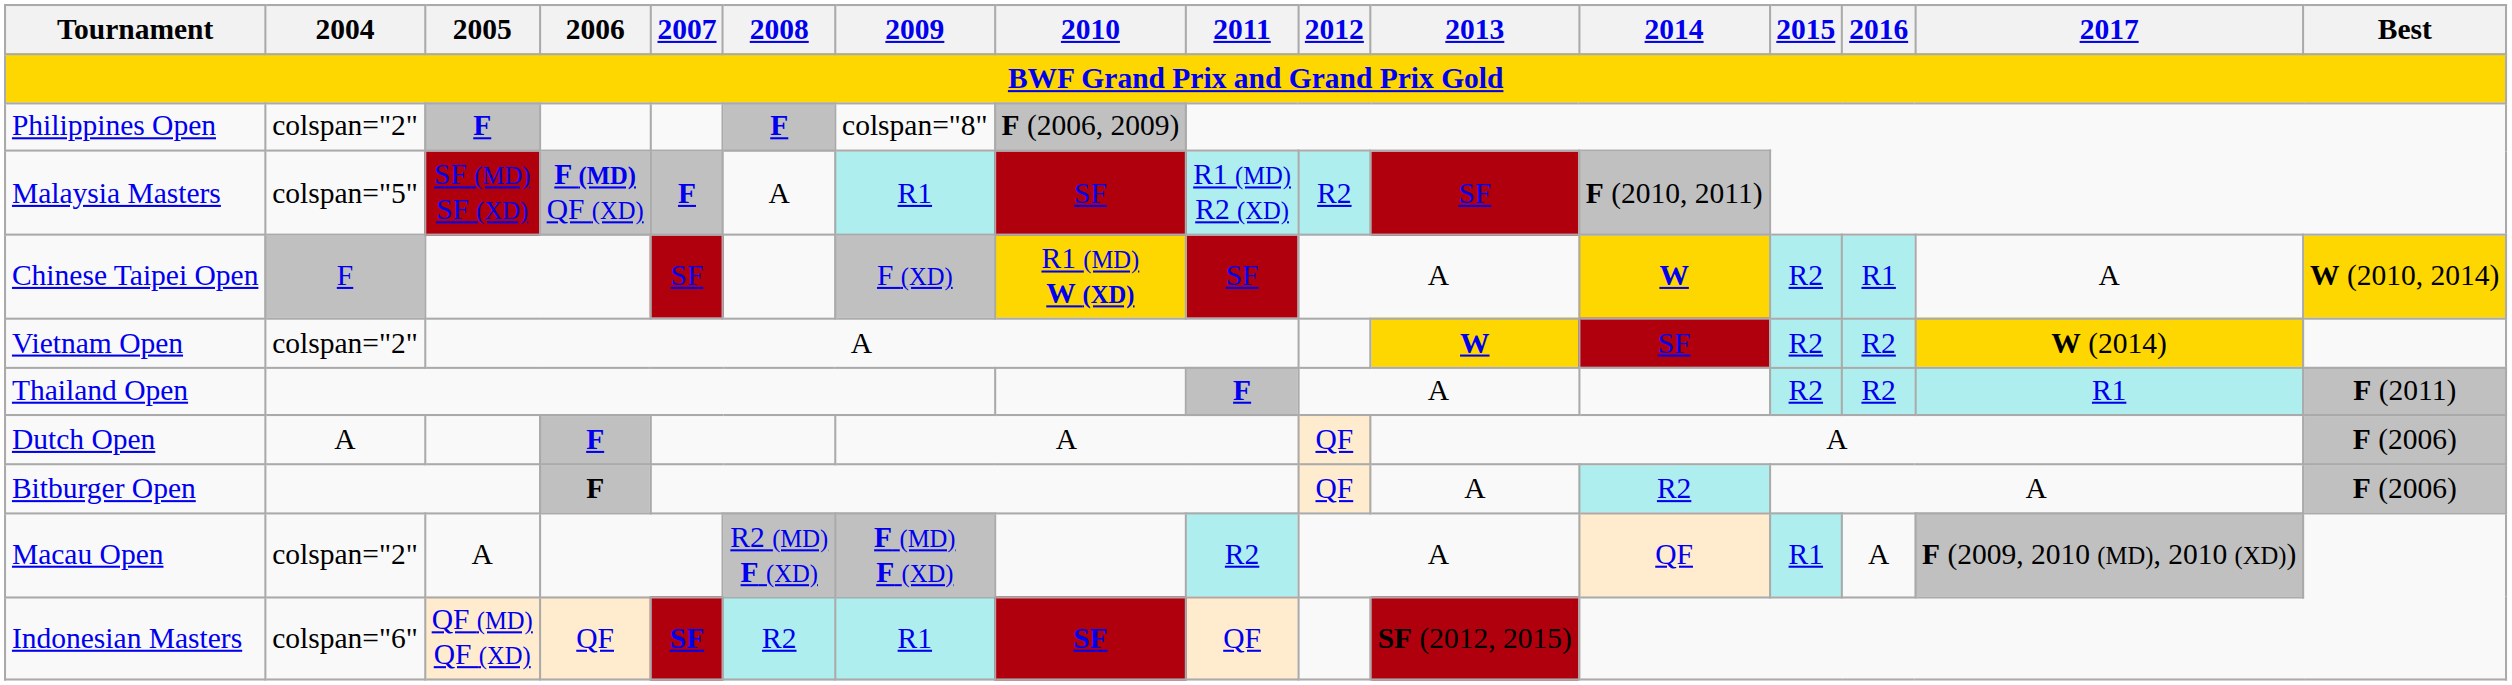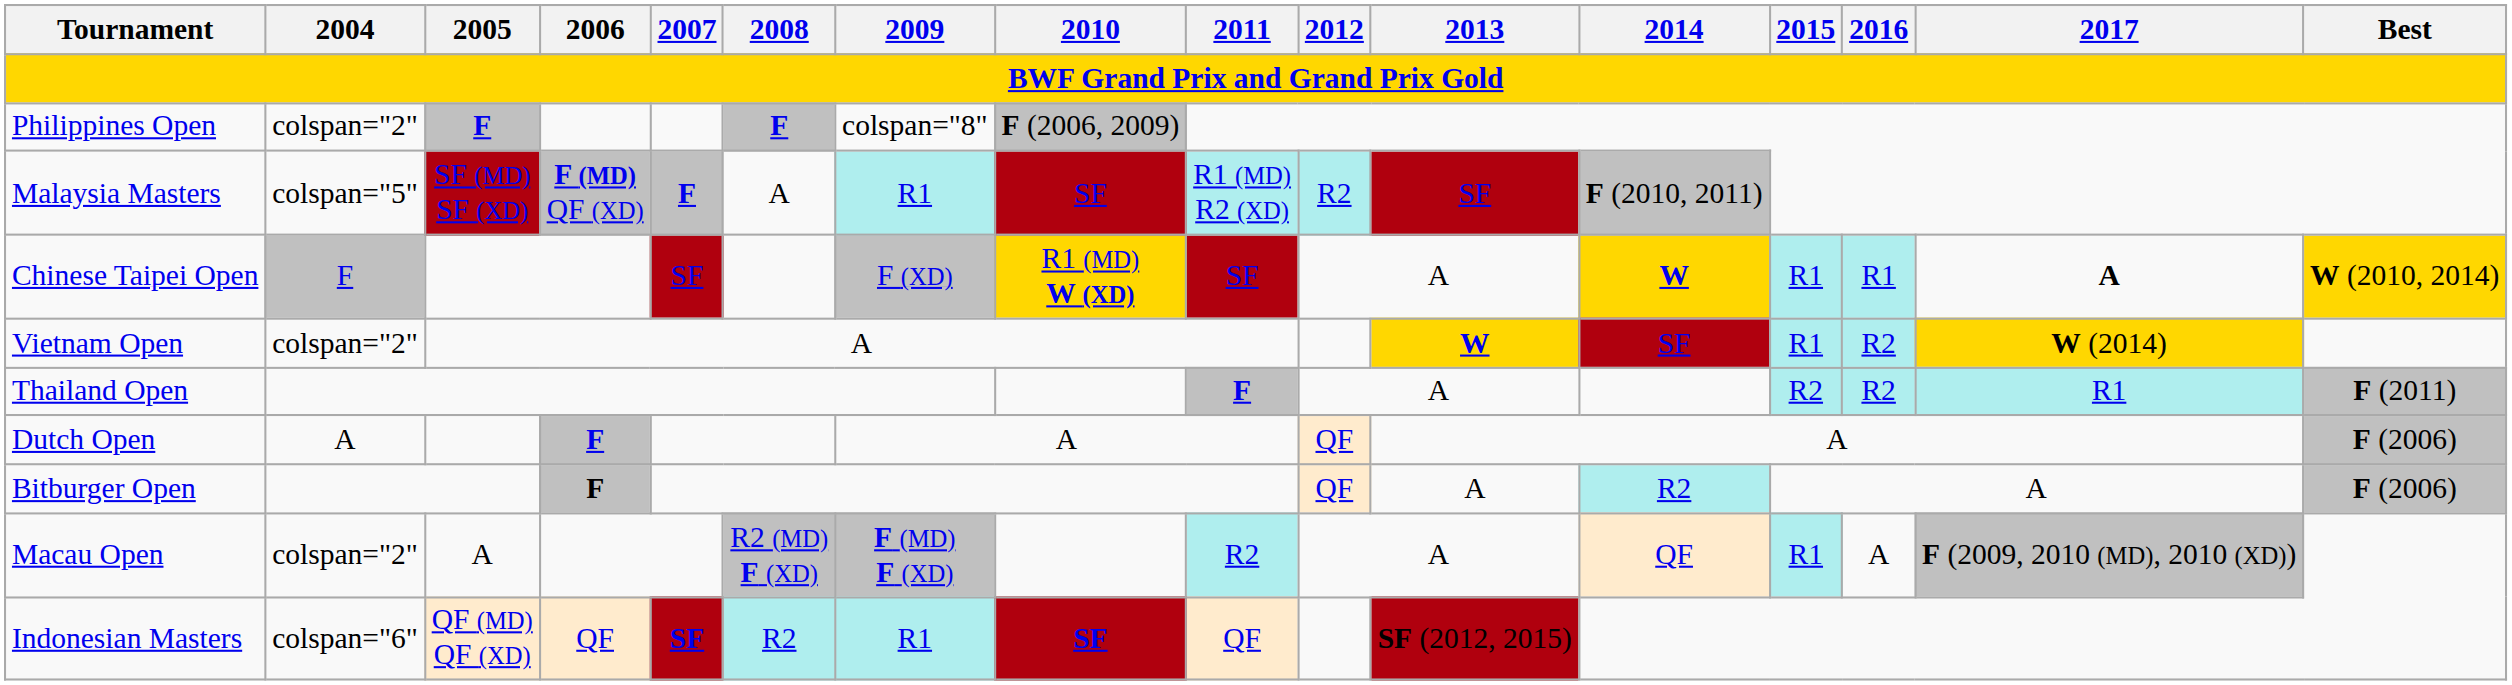(1806, 276) R2 -> (1806, 276) R1
(2109, 276) normal -> (2109, 276) bold
(1806, 342) R2 -> (1806, 342) R1
